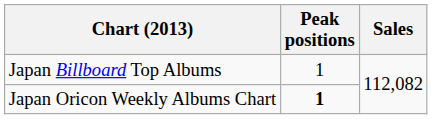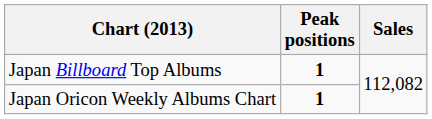(320, 69) normal -> (320, 69) bold
